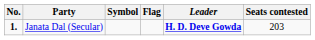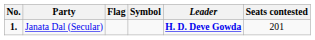columns swapped: (152, 12) <-> (123, 12)
(277, 27) 203 -> (277, 27) 201
